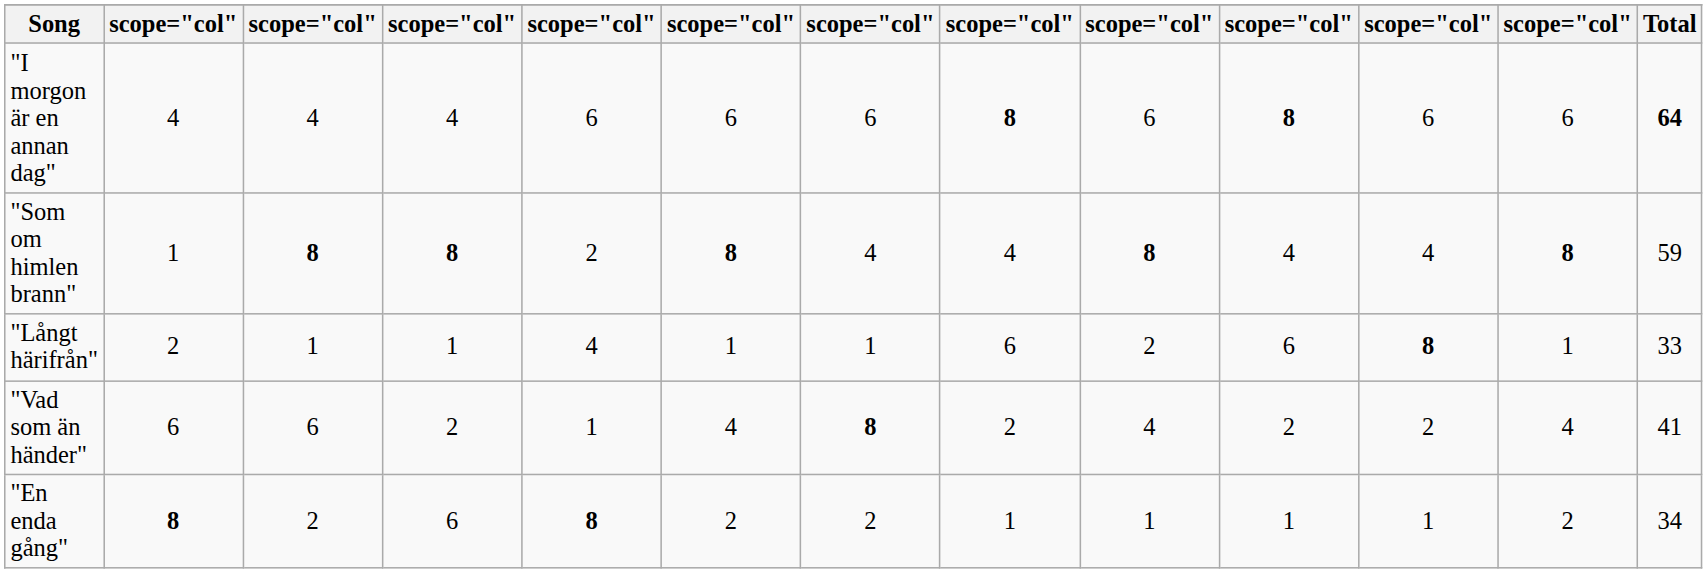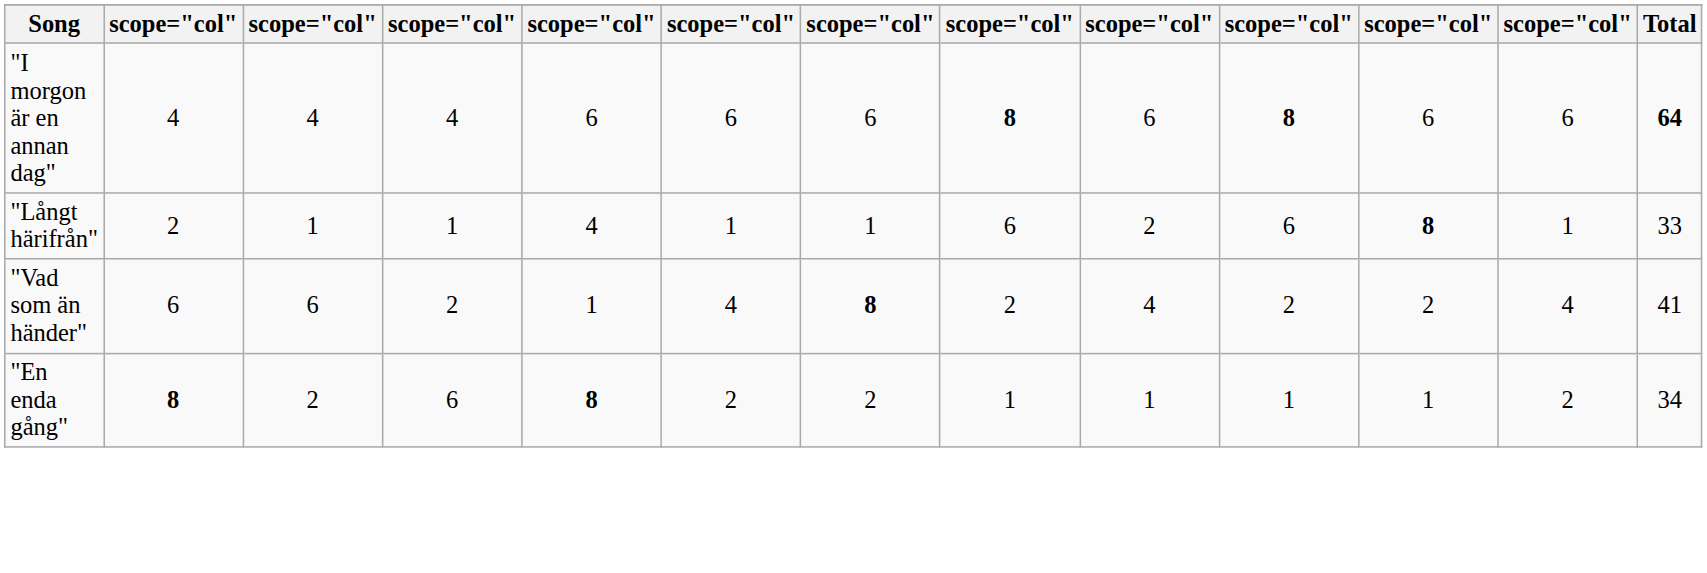- row: (44, 253)
